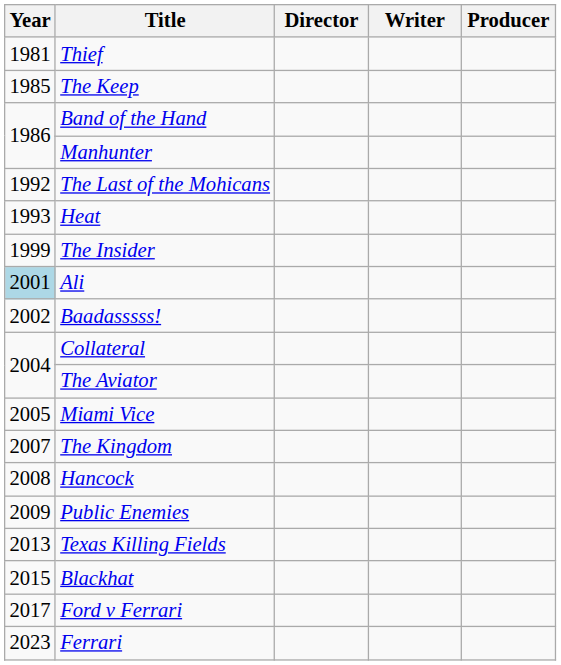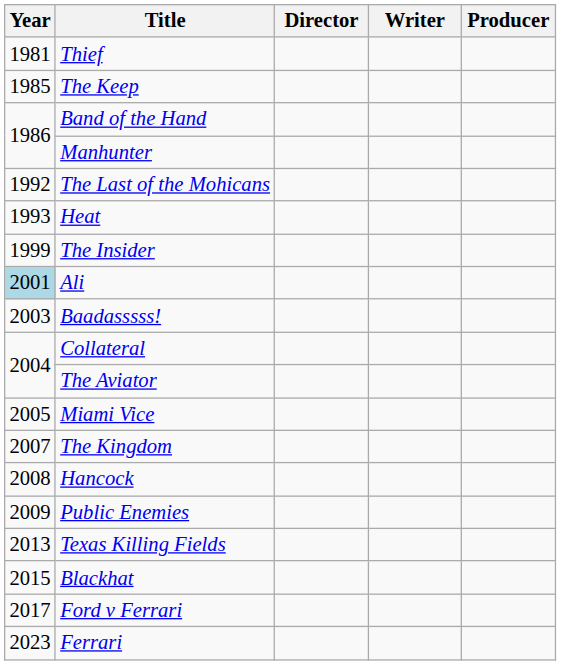(30, 315) 2002 -> (30, 315) 2003
